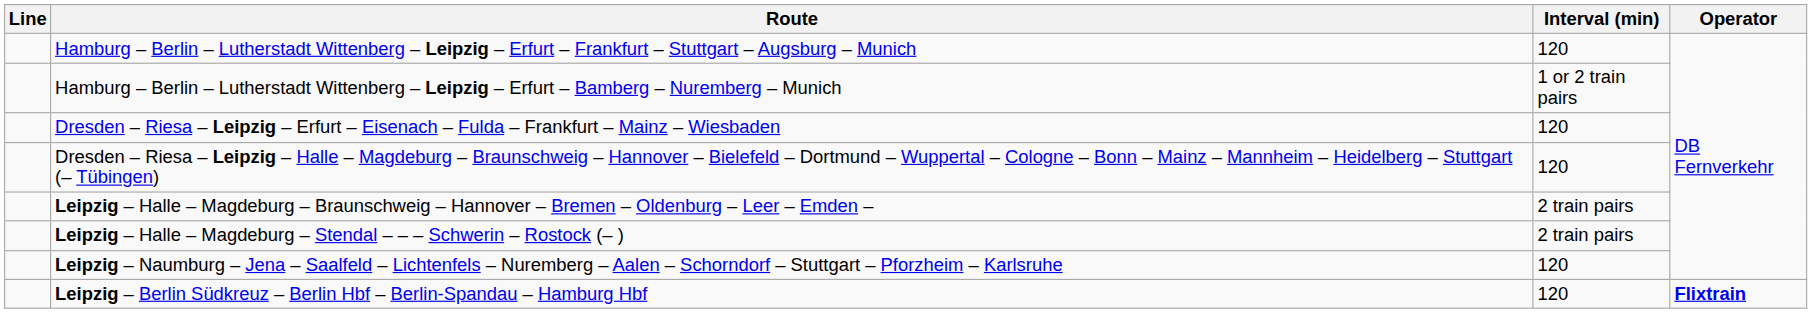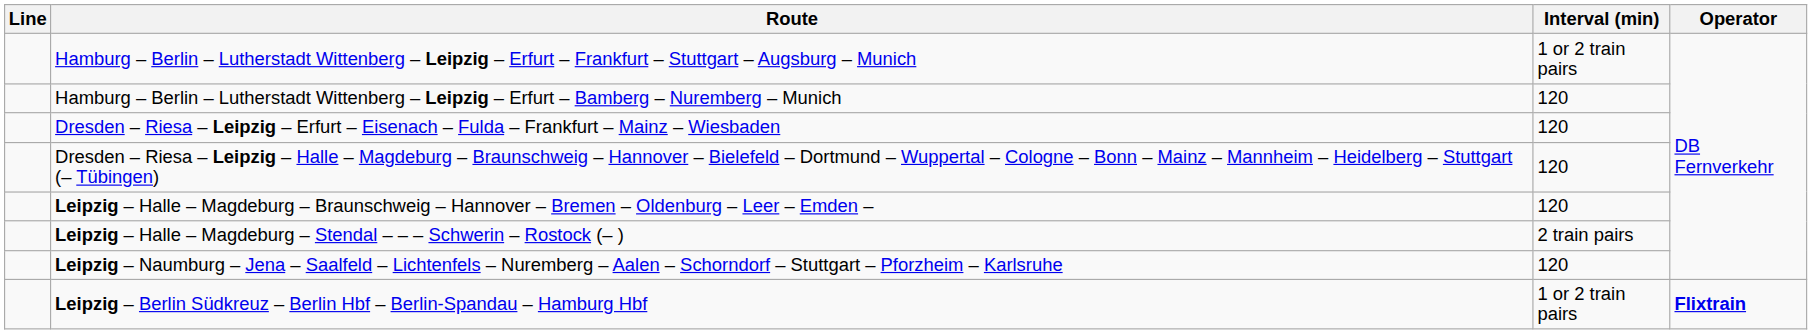(1553, 48) 120 -> (1581, 58) 1 or 2 train pairs
(1581, 87) 1 or 2 train pairs -> (1553, 98) 120
(1585, 206) 2 train pairs -> (1553, 206) 120
(1553, 293) 120 -> (1581, 304) 1 or 2 train pairs
